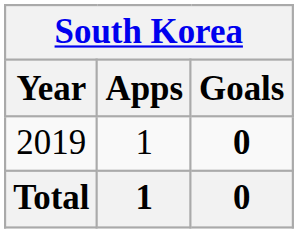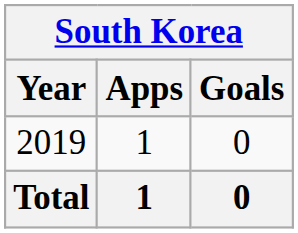(242, 142) bold -> (242, 142) normal
